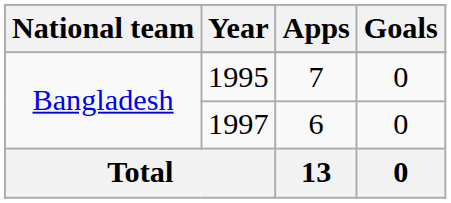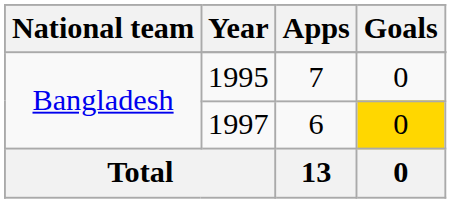(401, 124) no background -> (401, 124) gold background
